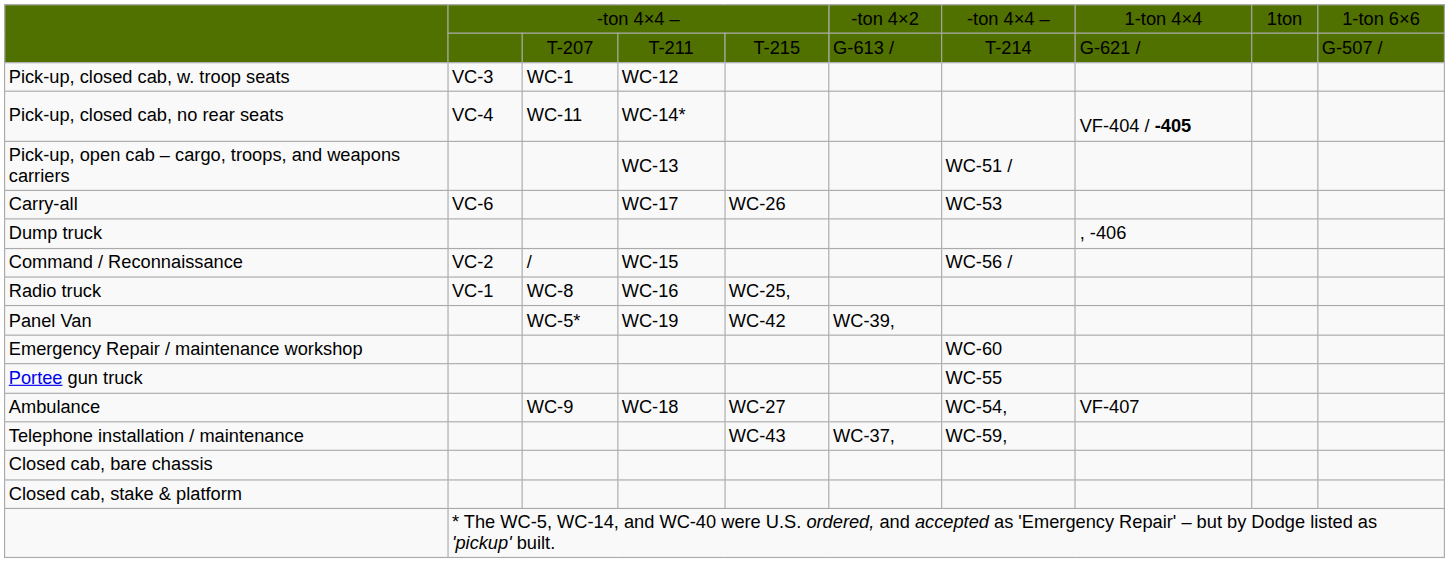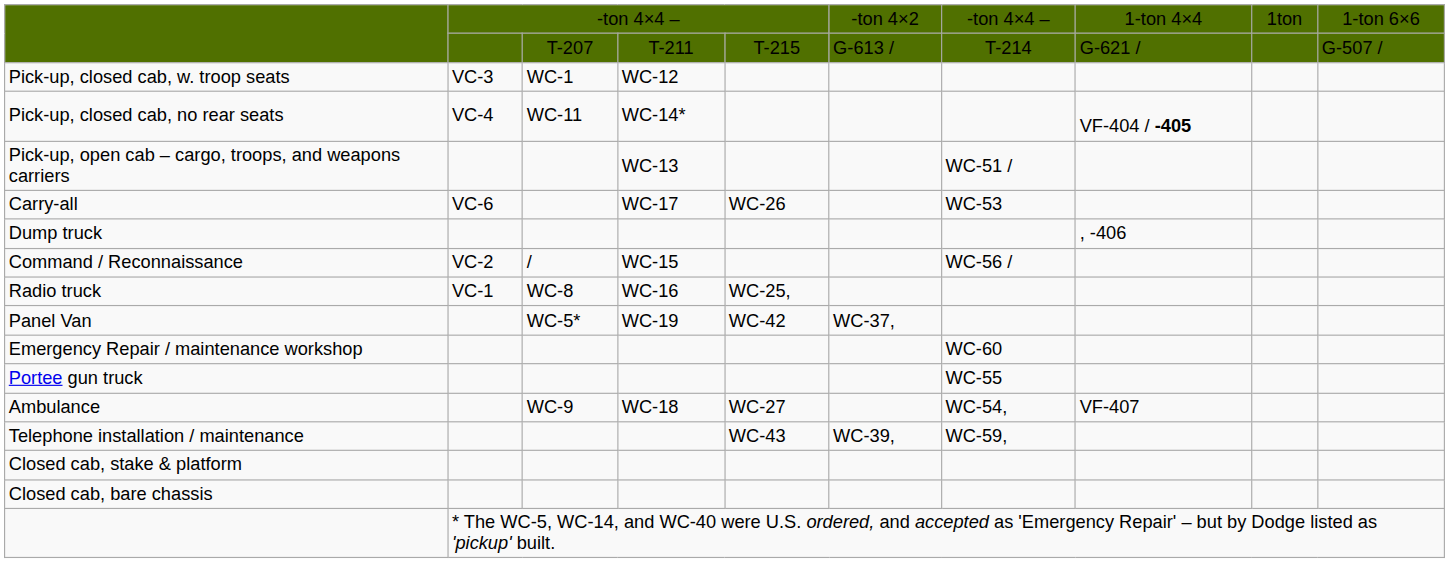(864, 320) WC-39, -> (864, 320) WC-37,
(864, 436) WC-37, -> (864, 436) WC-39,
rows swapped: (111, 464) <-> (125, 493)
